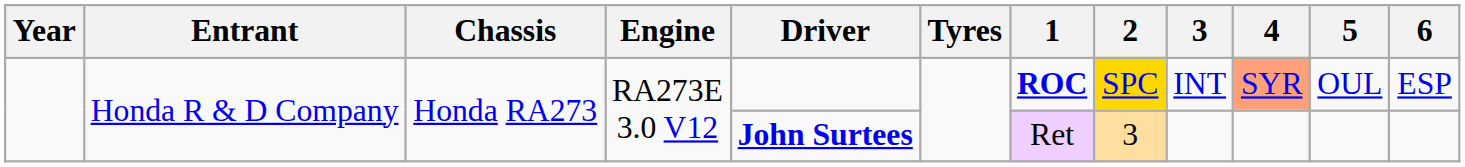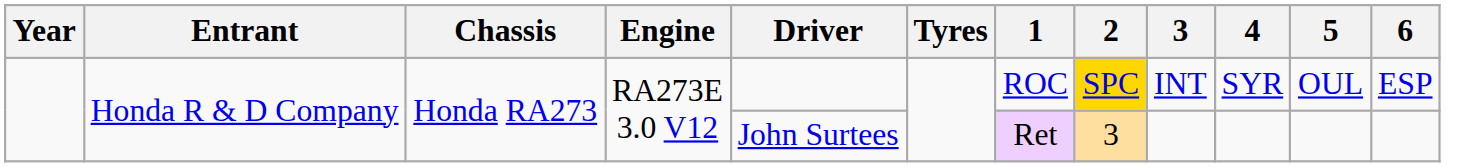(1052, 83) bold -> (1035, 83) normal
(1272, 83) lightsalmon background -> (1252, 83) no background
(825, 135) bold -> (818, 135) normal
